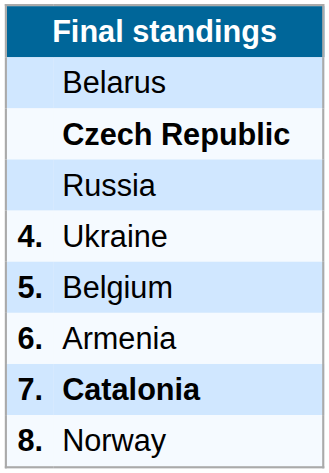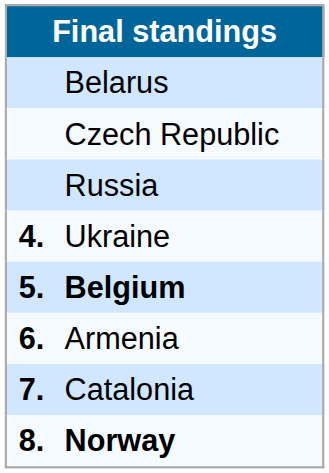(176, 134) bold -> (172, 134) normal
(118, 287) normal -> (125, 287) bold
(131, 390) bold -> (129, 390) normal
(114, 441) normal -> (120, 441) bold
